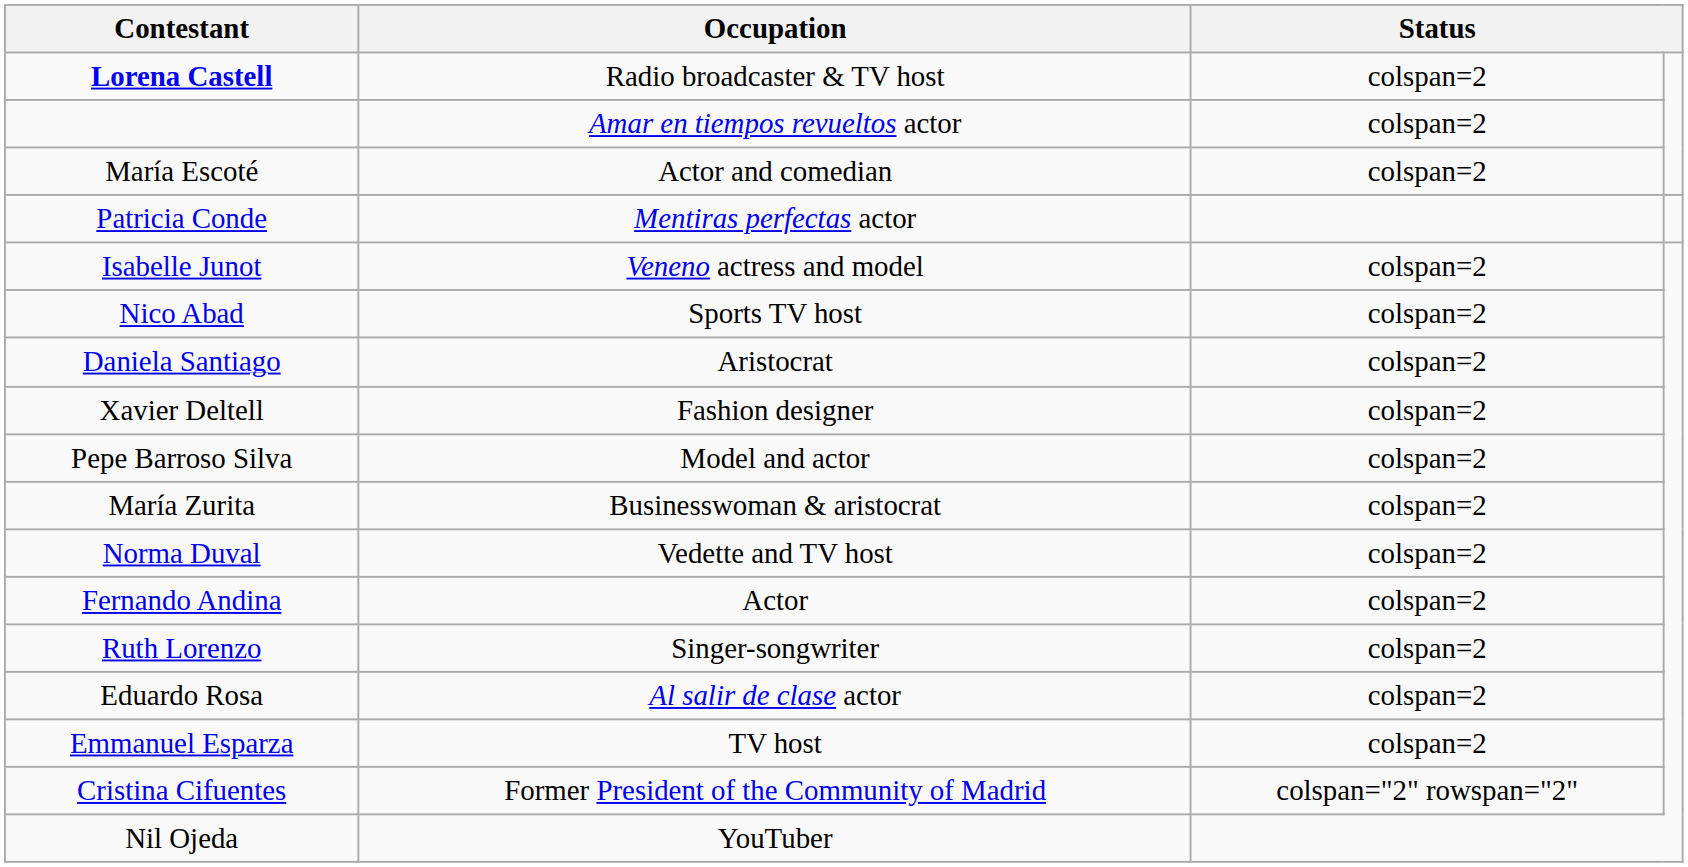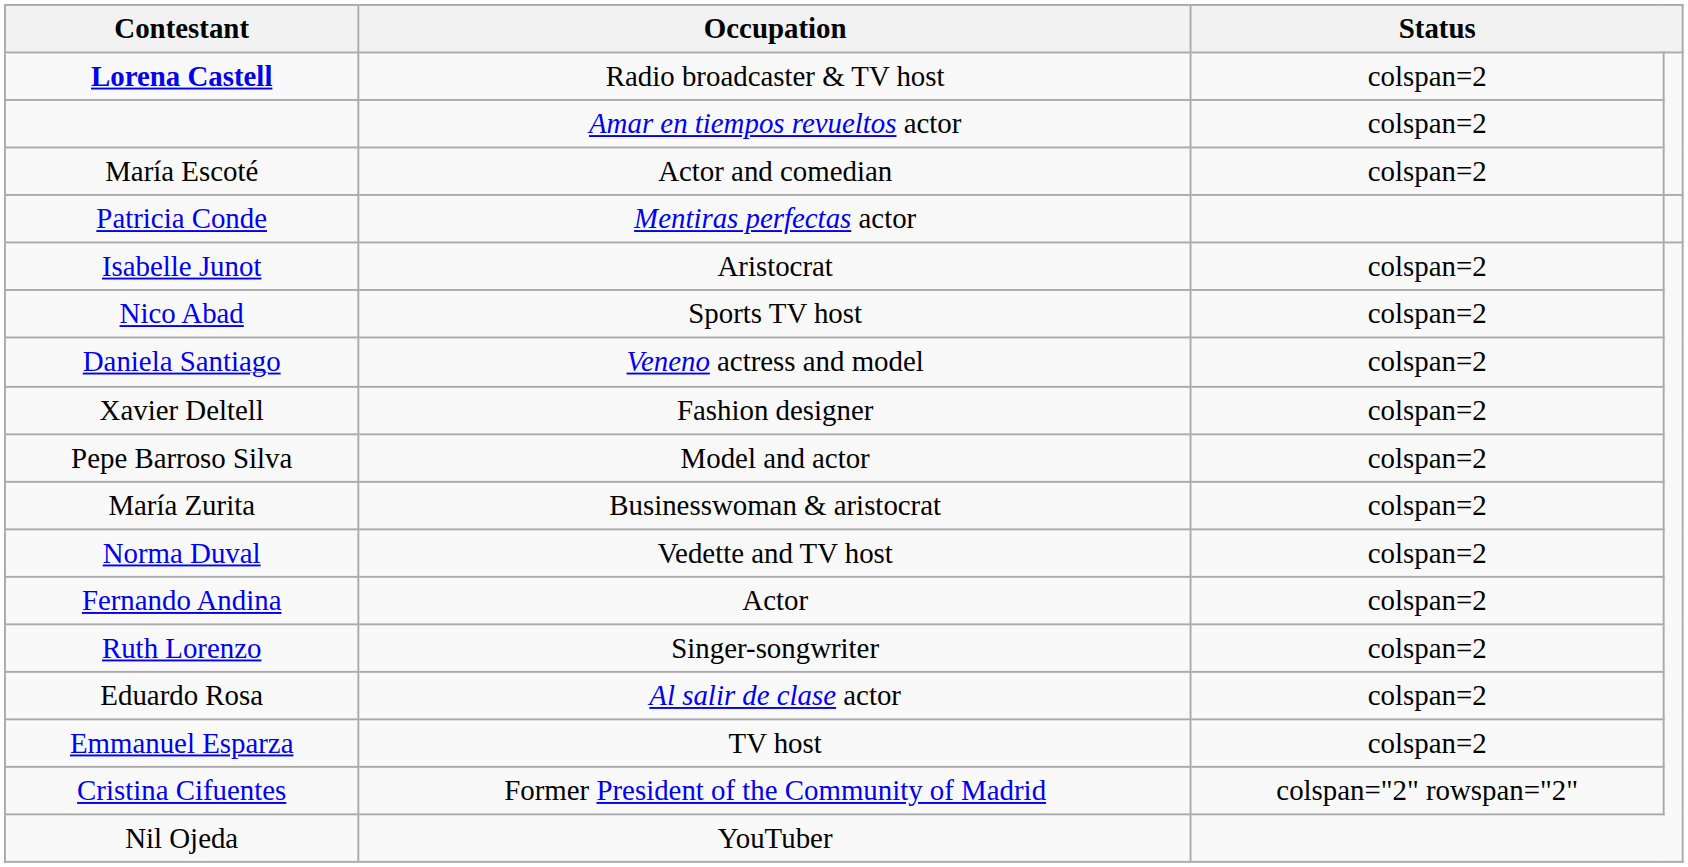(775, 266) Veneno actress and model -> (775, 266) Aristocrat
(775, 361) Aristocrat -> (775, 361) Veneno actress and model
